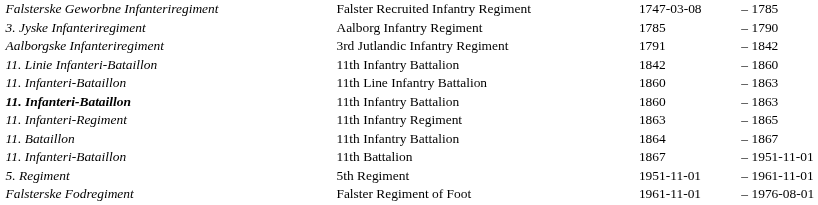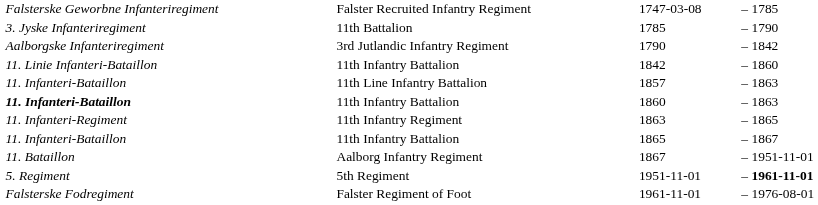(409, 27) Aalborg Infantry Regiment -> (374, 27) 11th Battalion
(652, 46) 1791 -> (652, 46) 1790
(652, 83) 1860 -> (652, 83) 1857
(40, 138) 11. Bataillon -> (66, 138) 11. Infanteri-Bataillon
(652, 138) 1864 -> (652, 138) 1865
(66, 156) 11. Infanteri-Bataillon -> (40, 156) 11. Bataillon
(374, 156) 11th Battalion -> (409, 156) Aalborg Infantry Regiment
(783, 175) normal -> (782, 175) bold
